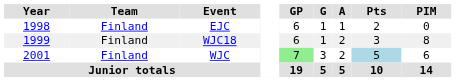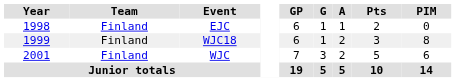(296, 55) lightgreen background -> (296, 55) no background
(377, 55) lightblue background -> (377, 55) no background
